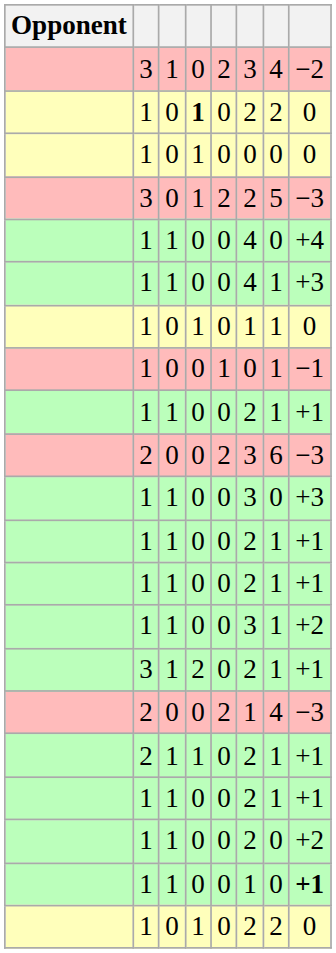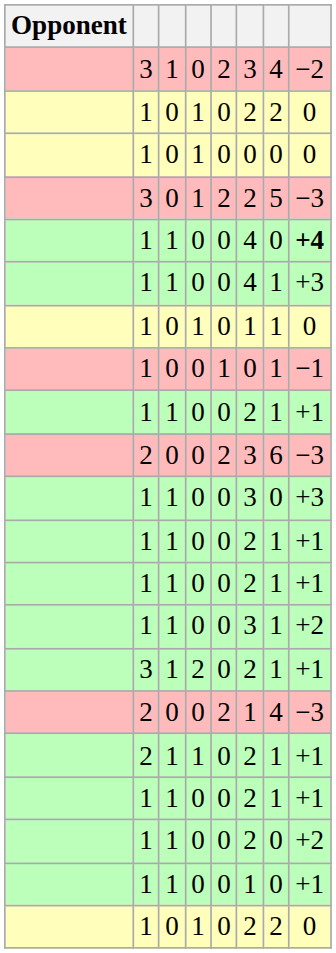(198, 111) bold -> (198, 111) normal
(310, 240) normal -> (310, 240) bold
(310, 883) bold -> (310, 883) normal
